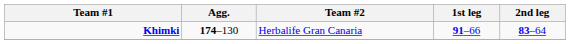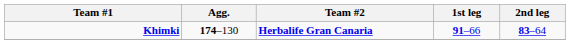(310, 30) normal -> (316, 30) bold
